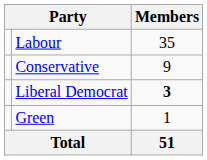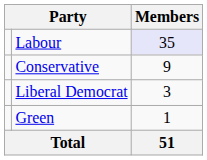(167, 42) no background -> (167, 42) lavender background
(167, 92) bold -> (167, 92) normal
